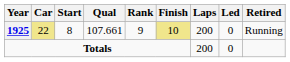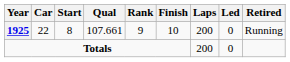(43, 30) khaki background -> (43, 30) no background
(173, 30) khaki background -> (173, 30) no background
